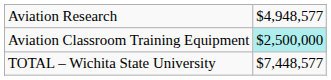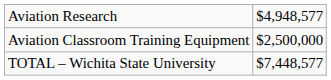(290, 39) paleturquoise background -> (290, 39) no background
